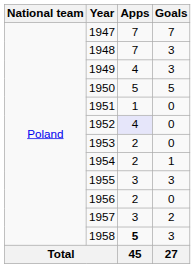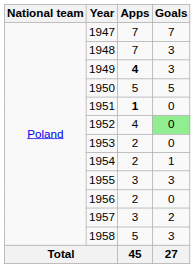(135, 69) normal -> (135, 69) bold
(135, 106) normal -> (135, 106) bold
(135, 124) lavender background -> (135, 124) no background
(171, 124) no background -> (171, 124) lightgreen background
(135, 236) bold -> (135, 236) normal
